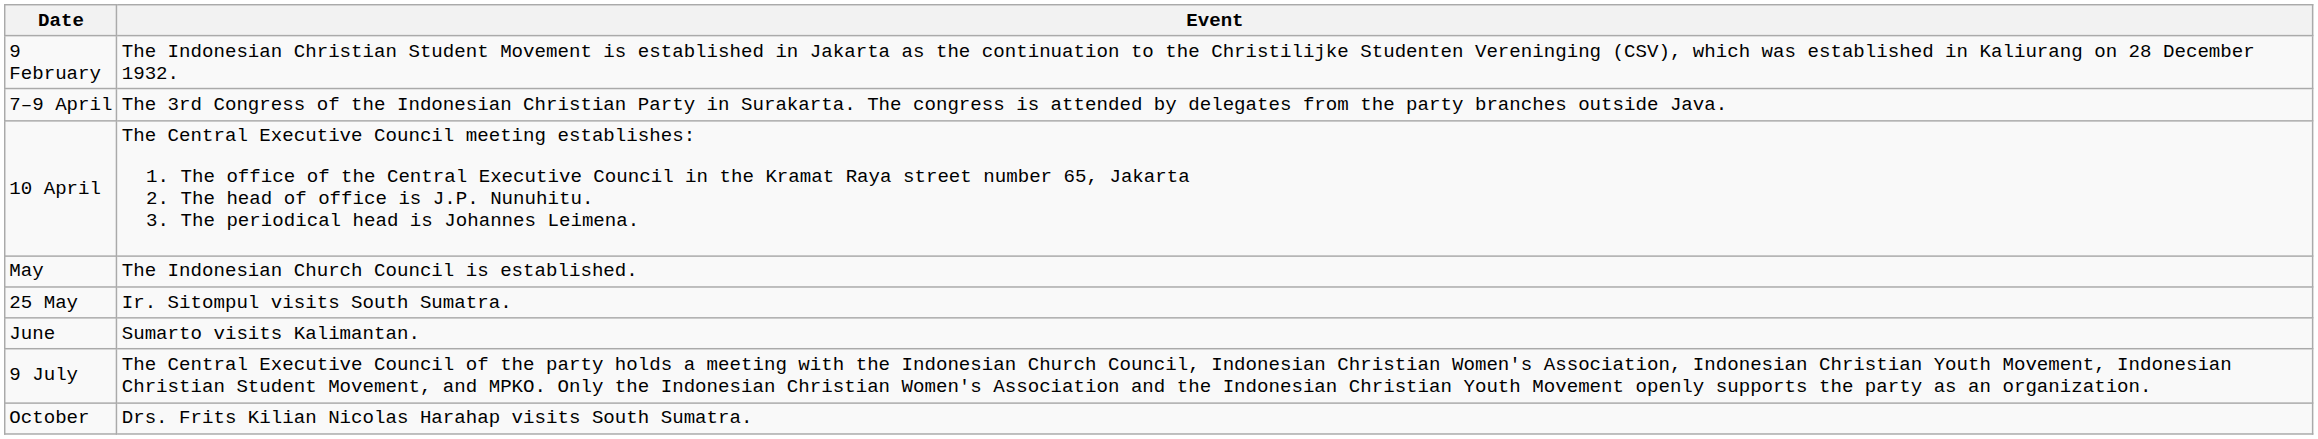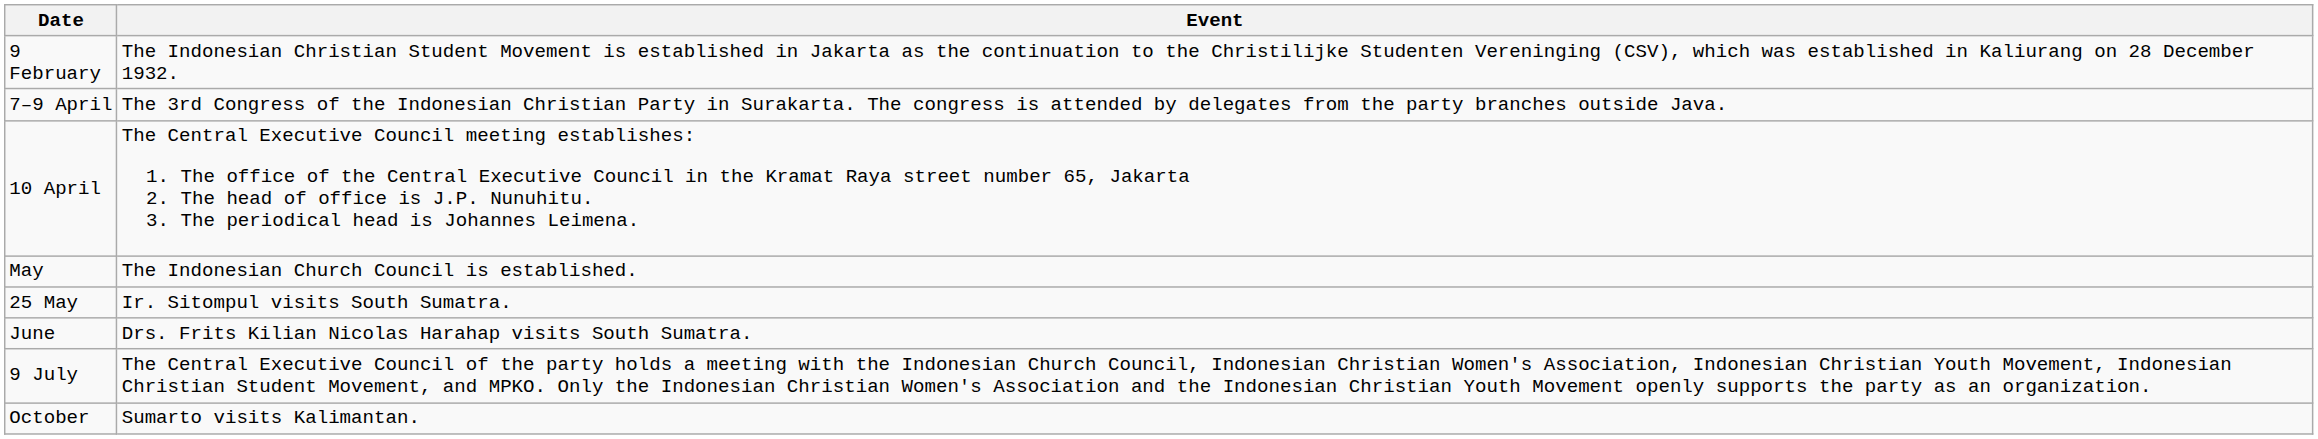(271, 334) Sumarto visits Kalimantan. -> (437, 334) Drs. Frits Kilian Nicolas Harahap visits South Sumatra.
(437, 418) Drs. Frits Kilian Nicolas Harahap visits South Sumatra. -> (271, 418) Sumarto visits Kalimantan.
